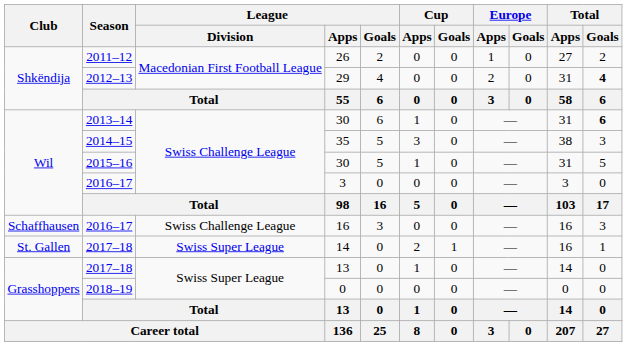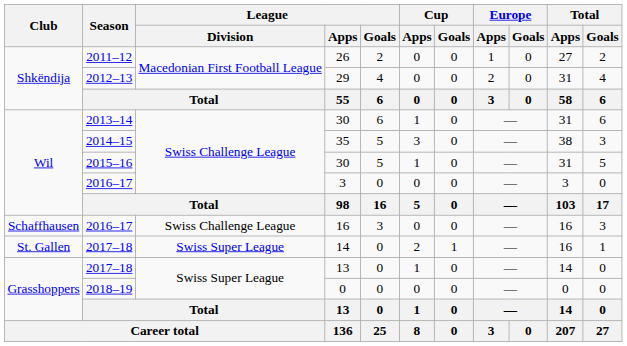(603, 78) bold -> (603, 78) normal
(603, 120) bold -> (603, 120) normal
